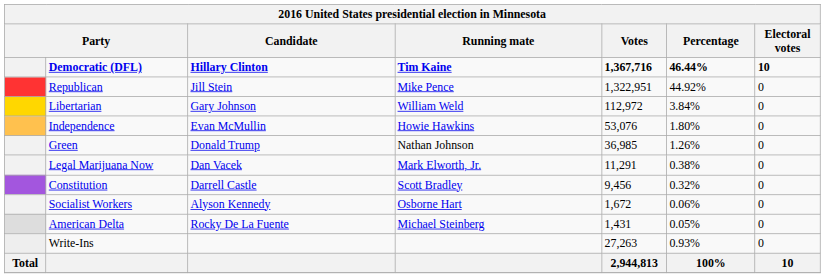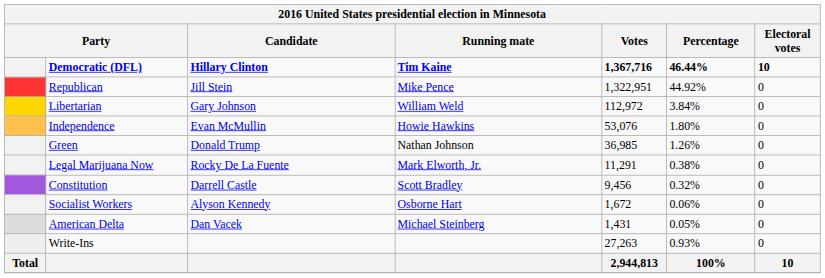(216, 165) Dan Vacek -> (240, 165) Rocky De La Fuente
(240, 223) Rocky De La Fuente -> (216, 223) Dan Vacek
